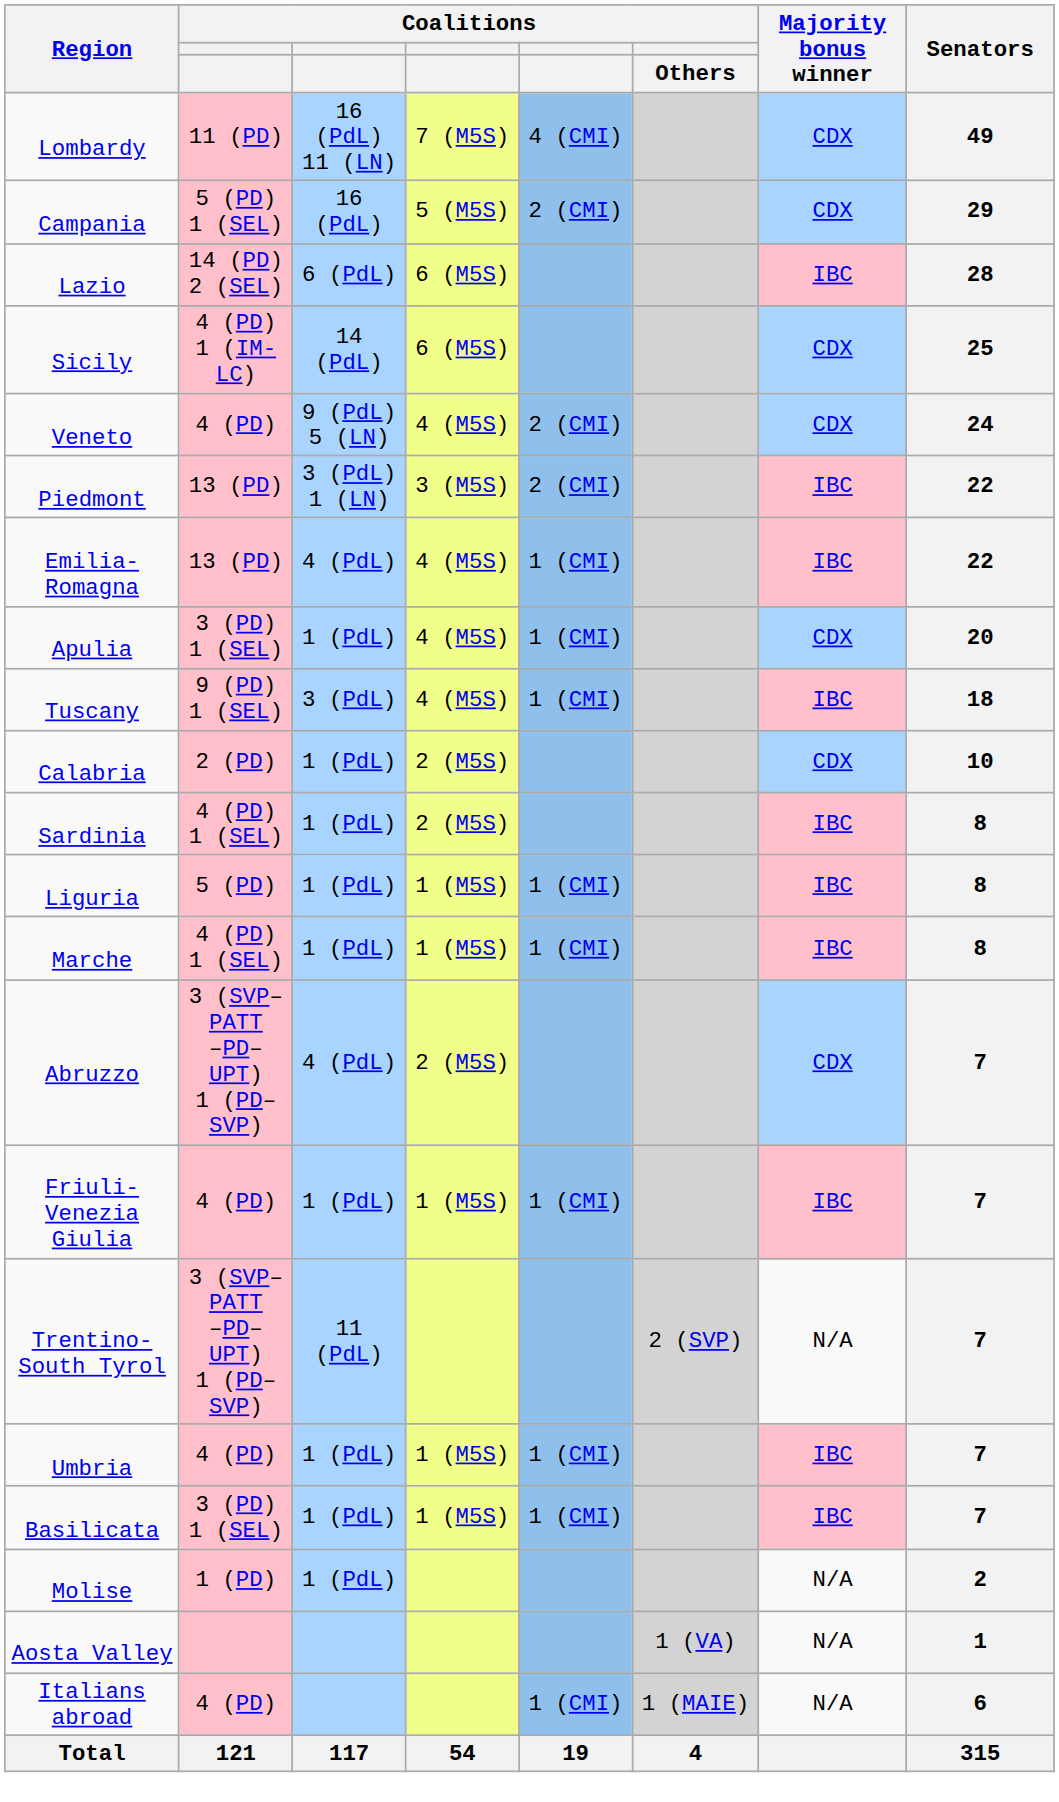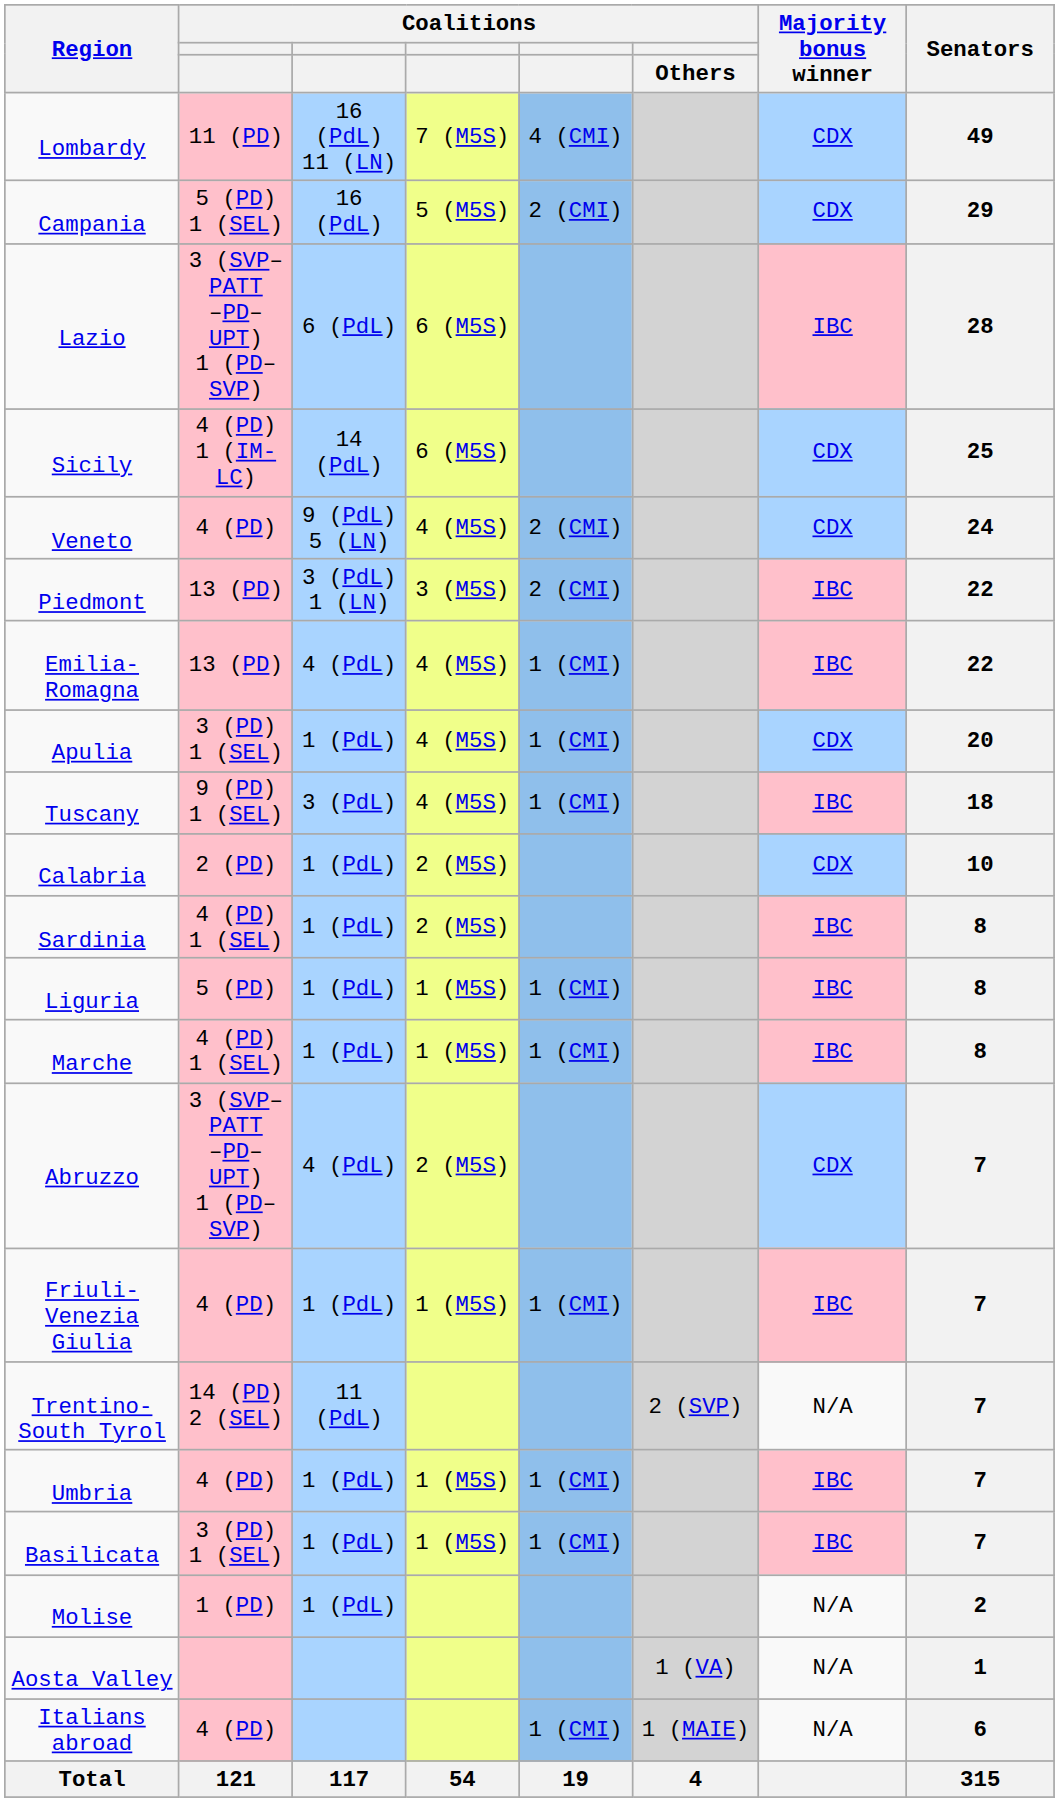(236, 274) 14 (PD) 2 (SEL) -> (236, 326) 3 (SVP–PATT –PD–UPT) 1 (PD–SVP)
(236, 1341) 3 (SVP–PATT –PD–UPT) 1 (PD–SVP) -> (236, 1406) 14 (PD) 2 (SEL)
